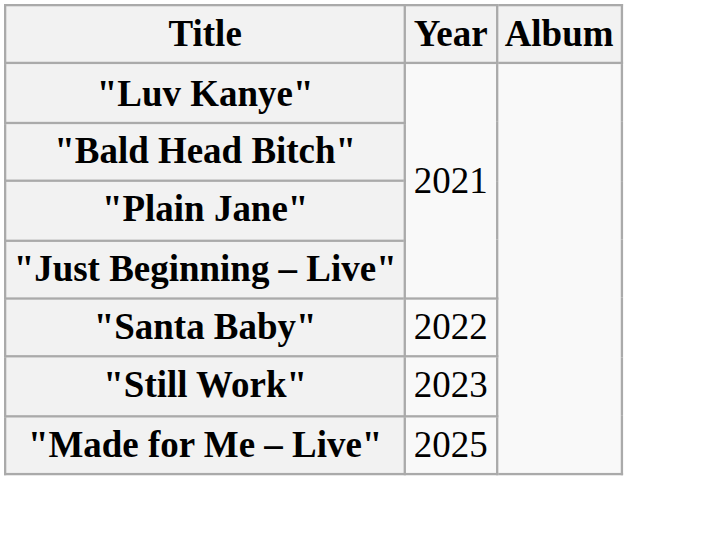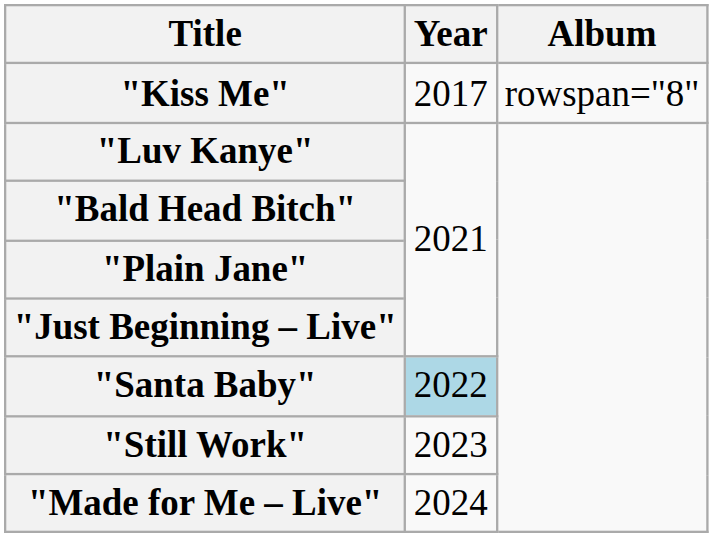+ row: (205, 92)
(451, 326) no background -> (451, 385) lightblue background
(451, 444) 2025 -> (451, 502) 2024
